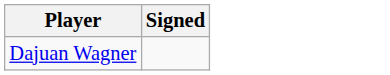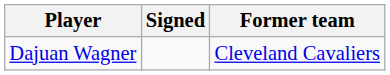+ column: (297, 20)
